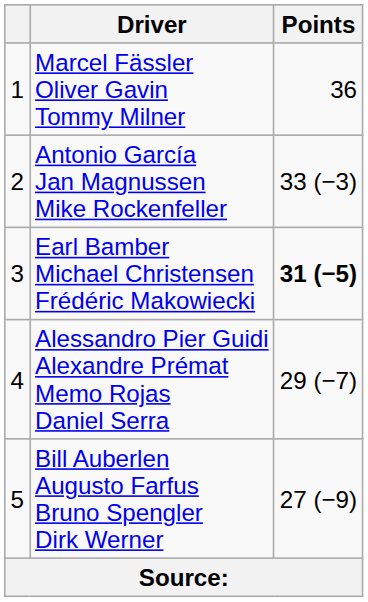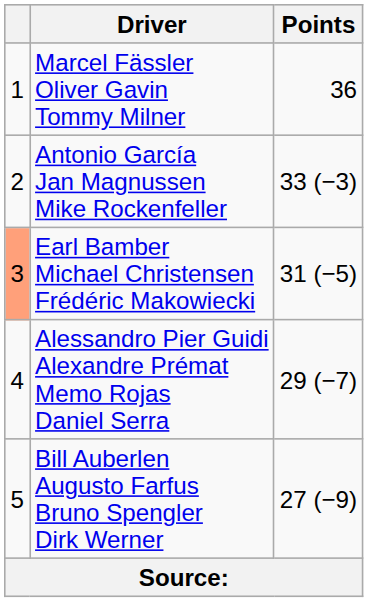(17, 274) no background -> (17, 274) lightsalmon background
(318, 274) bold -> (318, 274) normal
